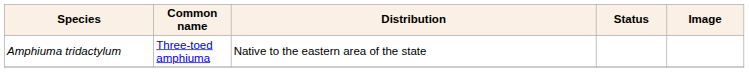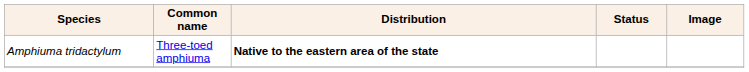(330, 51) normal -> (336, 51) bold
